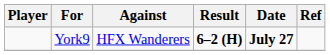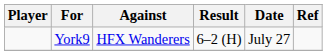(219, 38) bold -> (219, 38) normal
(271, 38) bold -> (269, 38) normal
